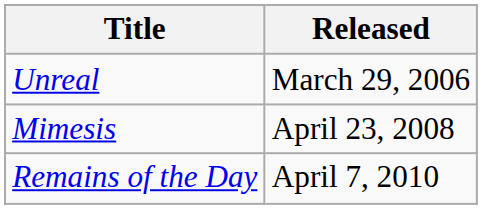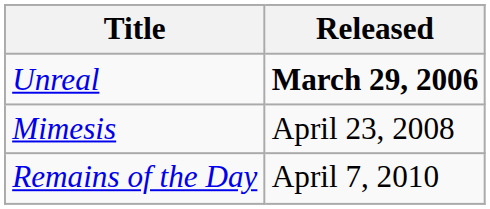(371, 78) normal -> (375, 78) bold
